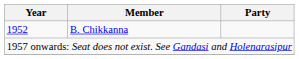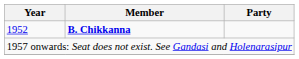(99, 29) normal -> (99, 29) bold
